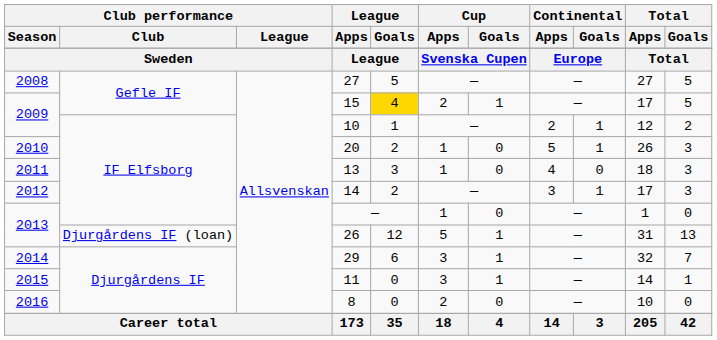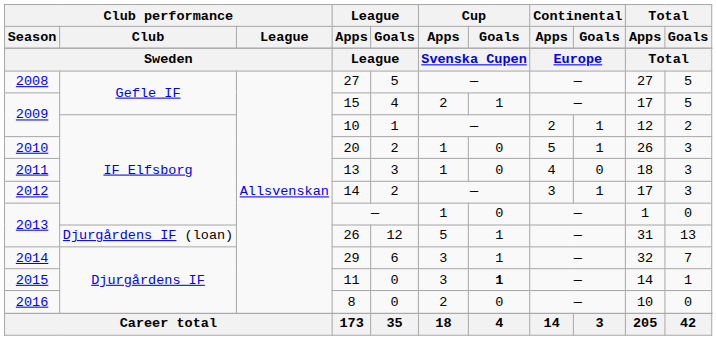(395, 104) gold background -> (395, 104) no background
(499, 280) normal -> (499, 280) bold
